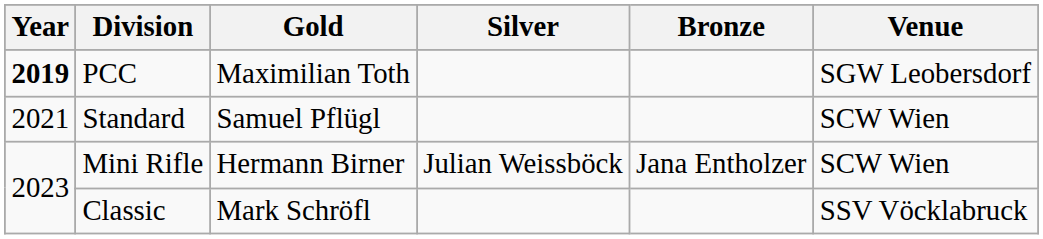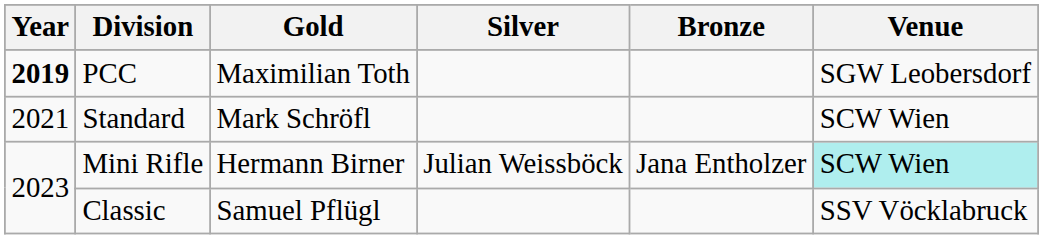(298, 118) Samuel Pflügl -> (294, 118) Mark Schröfl
(885, 164) no background -> (885, 164) paleturquoise background
(294, 210) Mark Schröfl -> (298, 210) Samuel Pflügl
